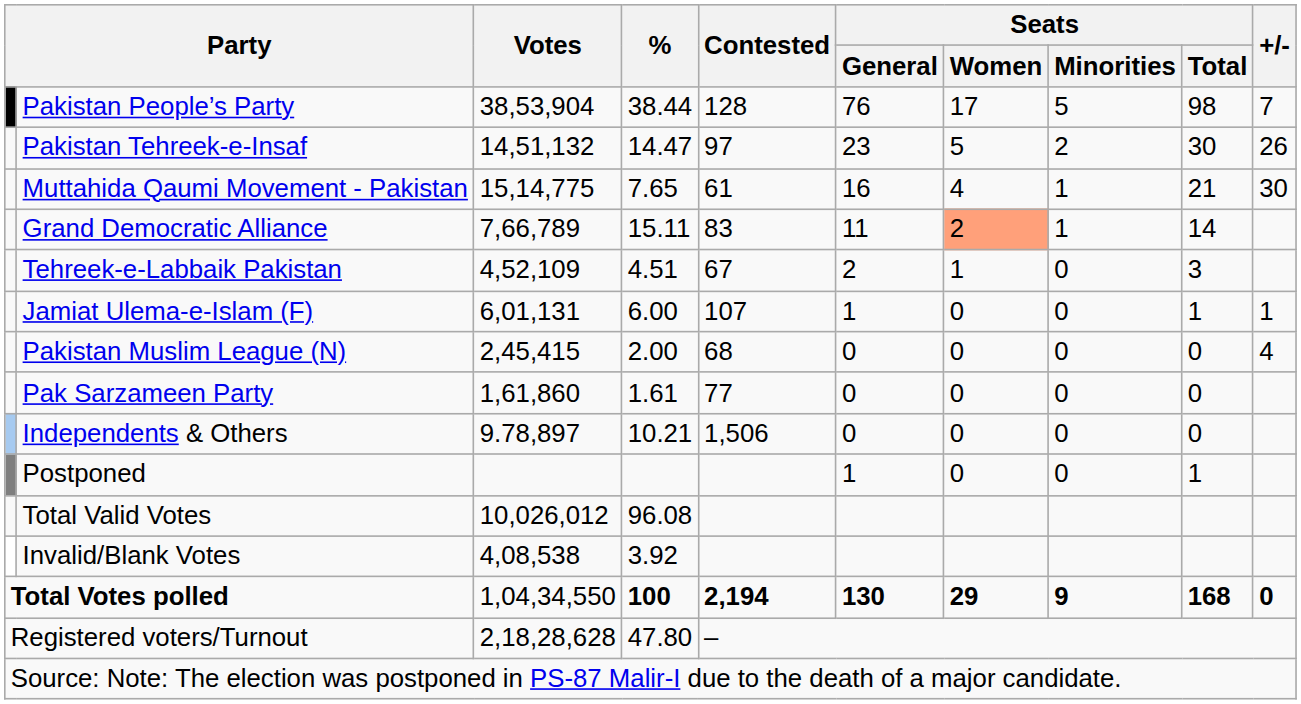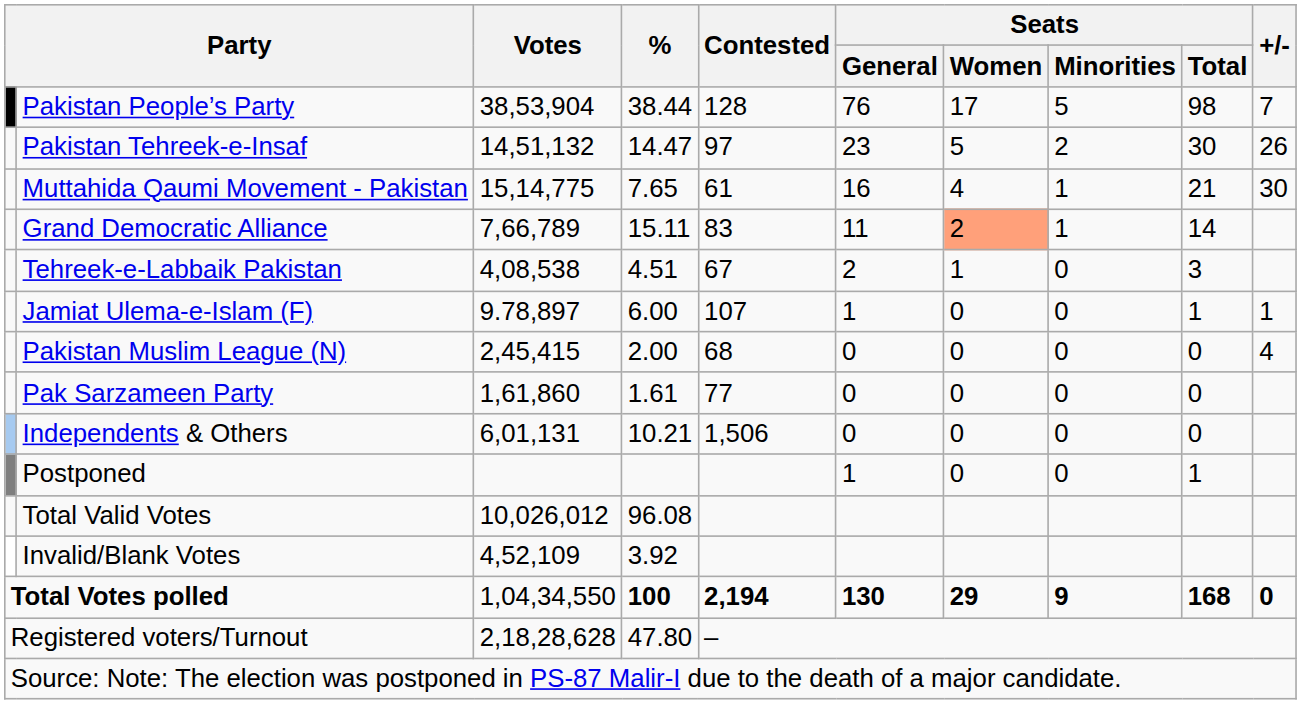(530, 270) 4,52,109 -> (530, 270) 4,08,538
(530, 310) 6,01,131 -> (530, 310) 9.78,897
(530, 433) 9.78,897 -> (530, 433) 6,01,131
(530, 556) 4,08,538 -> (530, 556) 4,52,109
